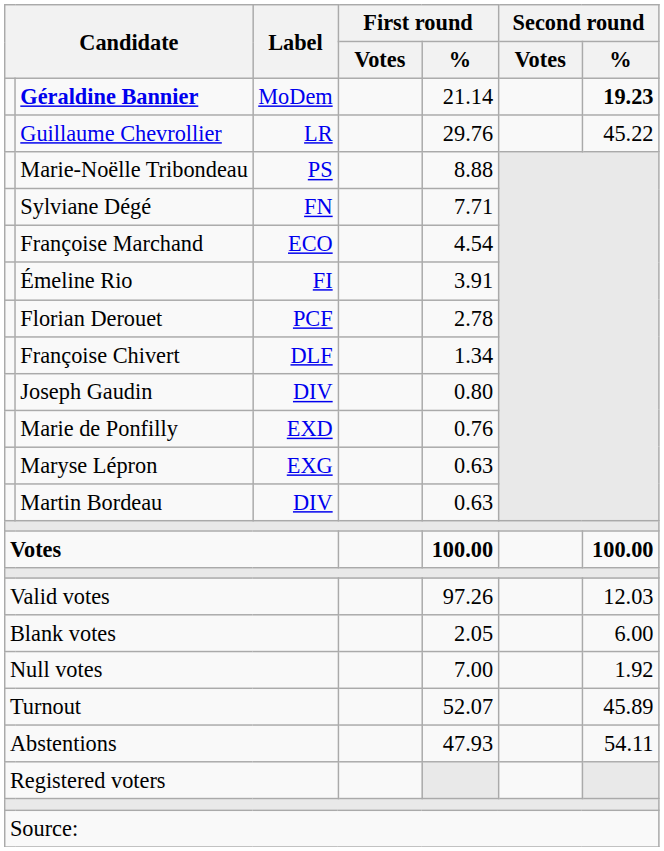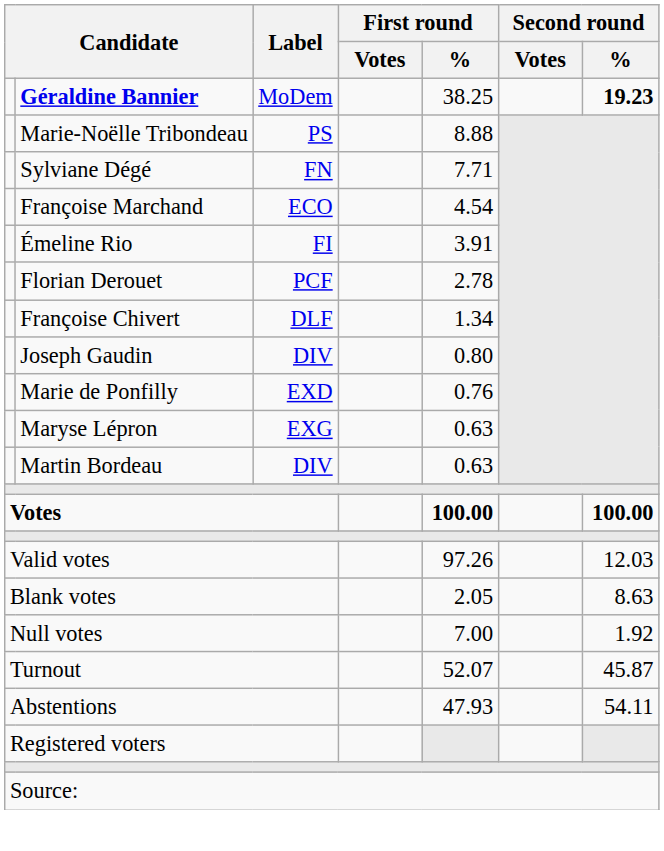(468, 96) 21.14 -> (468, 96) 38.25
- row: (121, 133)
(634, 633) 6.00 -> (634, 596) 8.63
(628, 707) 45.89 -> (628, 670) 45.87
